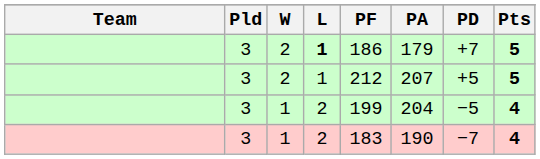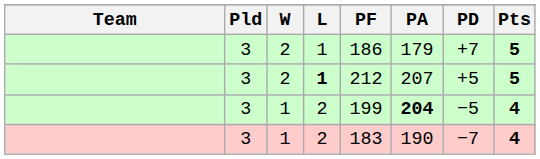(322, 50) bold -> (322, 50) normal
(322, 79) normal -> (322, 79) bold
(417, 109) normal -> (417, 109) bold
